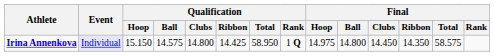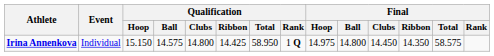(101, 43) lavender background -> (101, 43) no background
